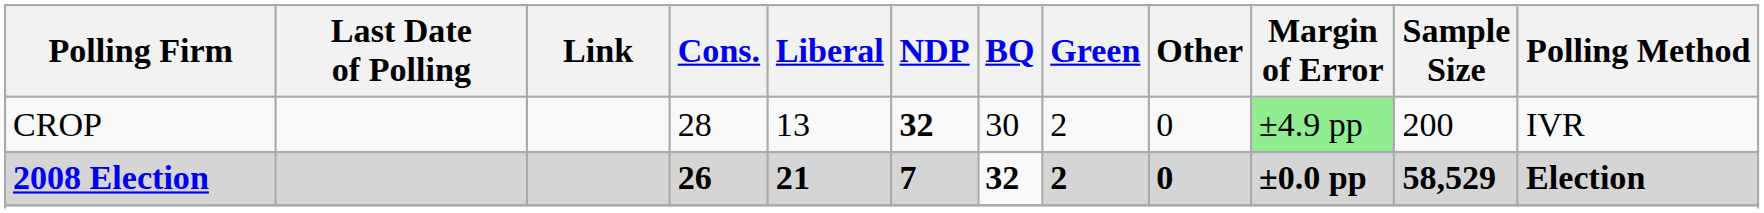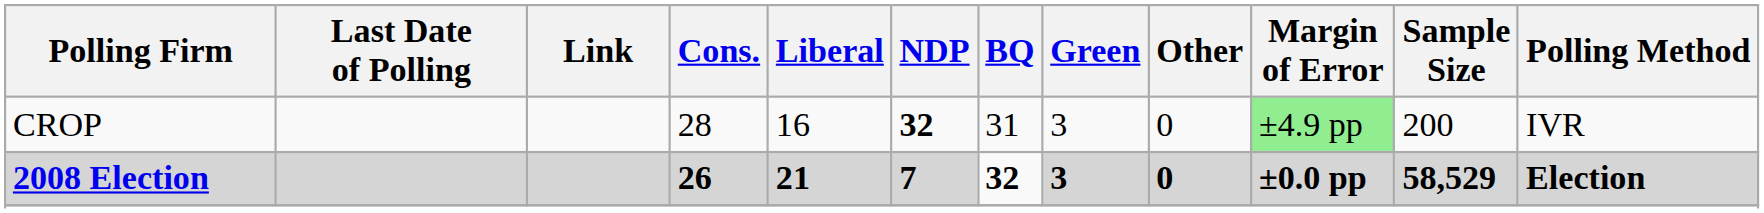(793, 123) 13 -> (793, 123) 16
(1002, 123) 30 -> (1002, 123) 31
(1059, 123) 2 -> (1059, 123) 3
(1059, 177) 2 -> (1059, 177) 3
